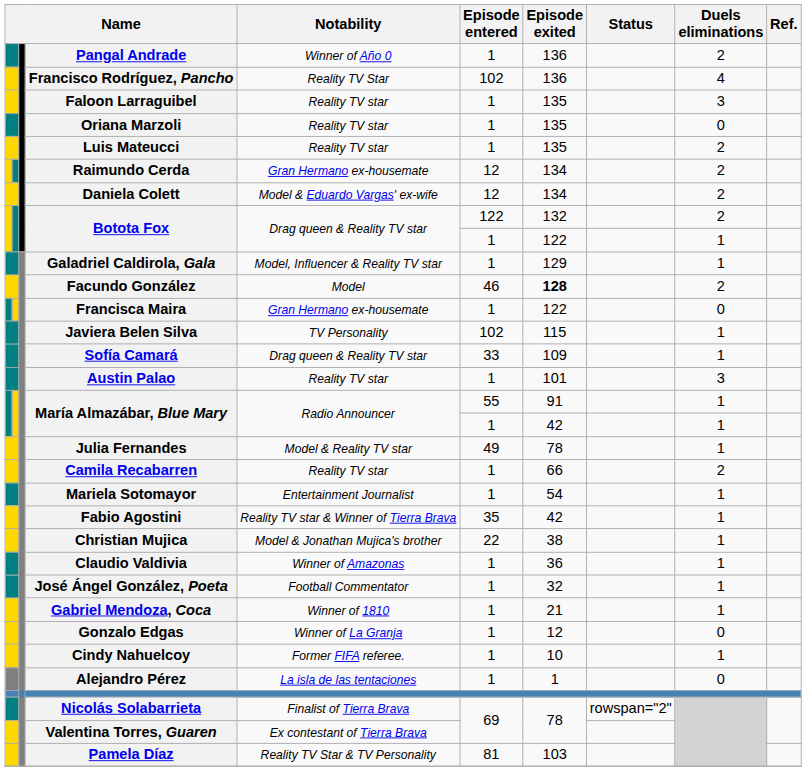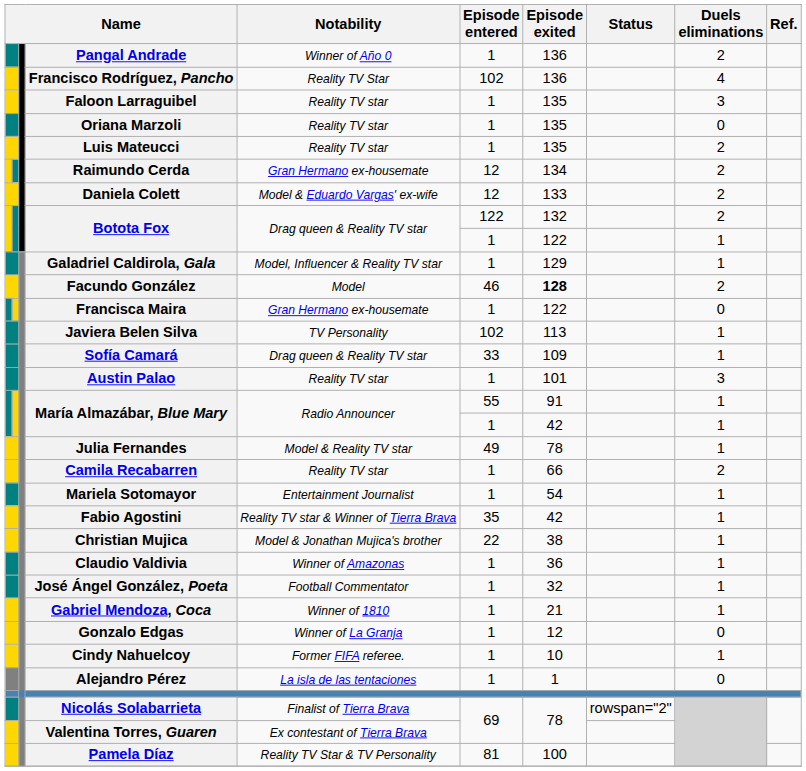(555, 194) 134 -> (555, 194) 133
(555, 332) 115 -> (555, 332) 113
(555, 754) 103 -> (555, 754) 100
